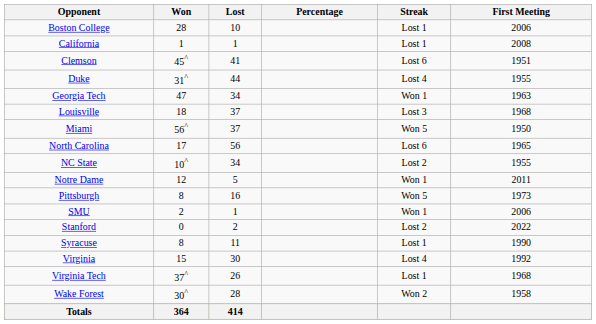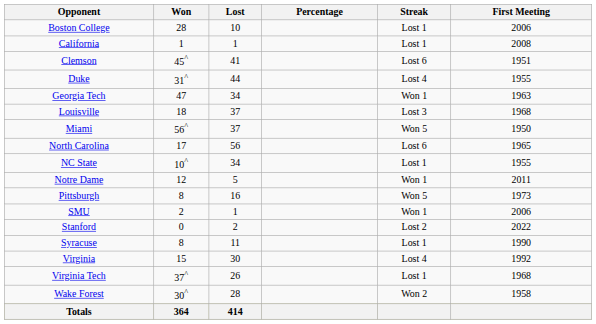(414, 163) Lost 2 -> (414, 163) Lost 1
